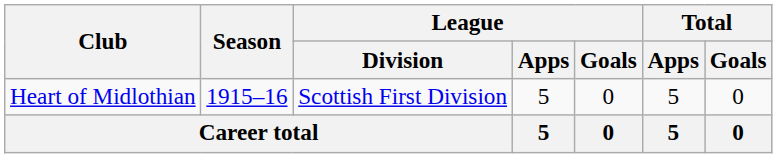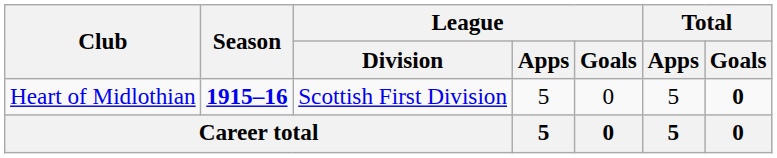(247, 96) normal -> (247, 96) bold
(738, 96) normal -> (738, 96) bold
